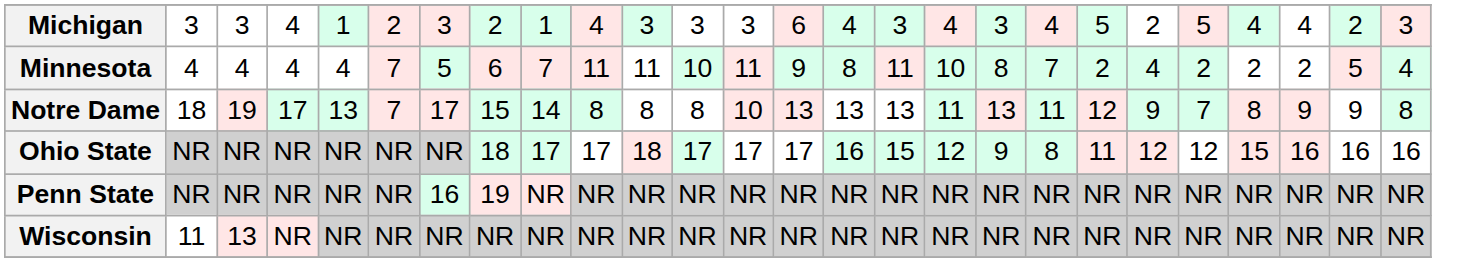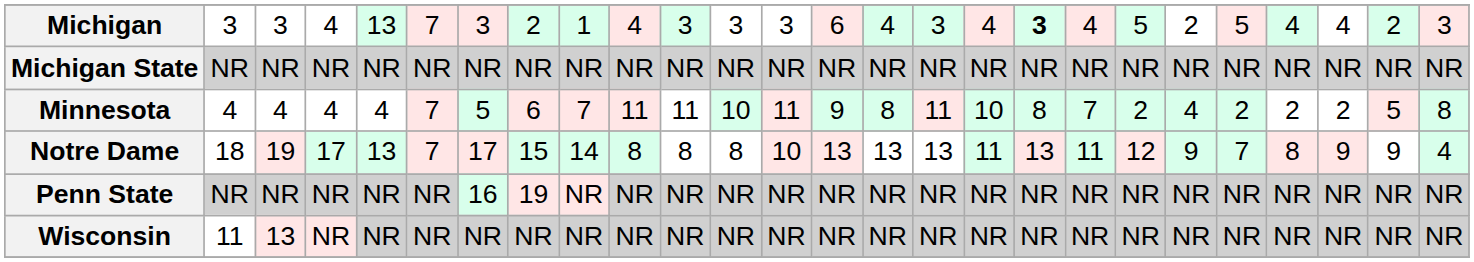(343, 25) 1 -> (382, 25) 13
(394, 25) 2 -> (432, 25) 7
(1001, 25) normal -> (1039, 25) bold
+ row: (105, 67)
(1406, 67) 4 -> (1444, 109) 8
(1406, 109) 8 -> (1444, 151) 4
- row: (85, 151)
